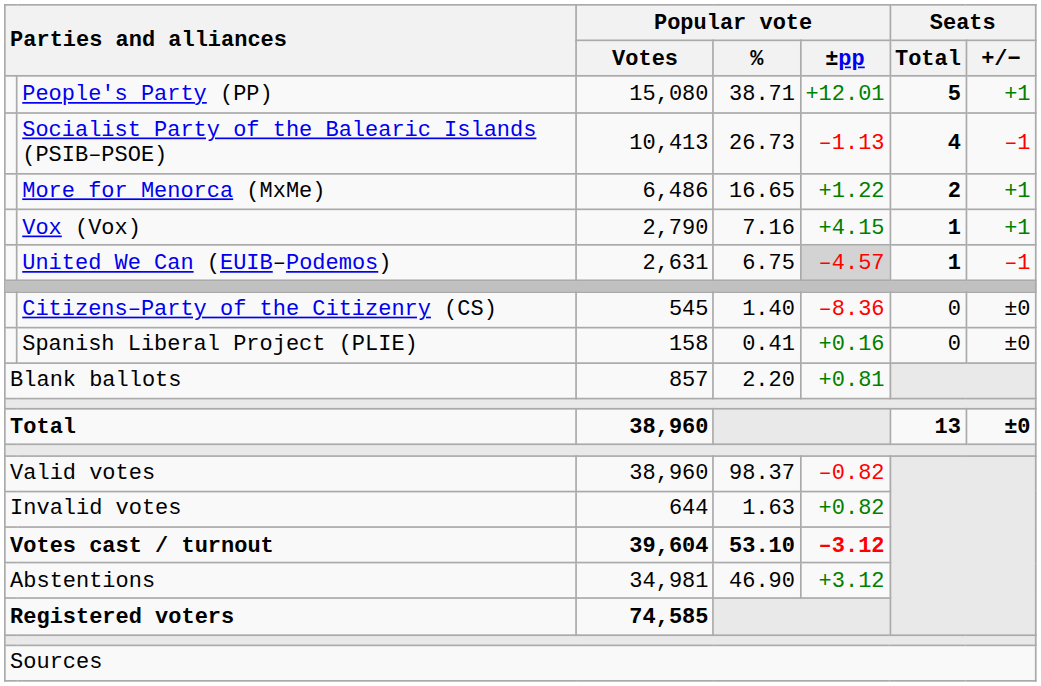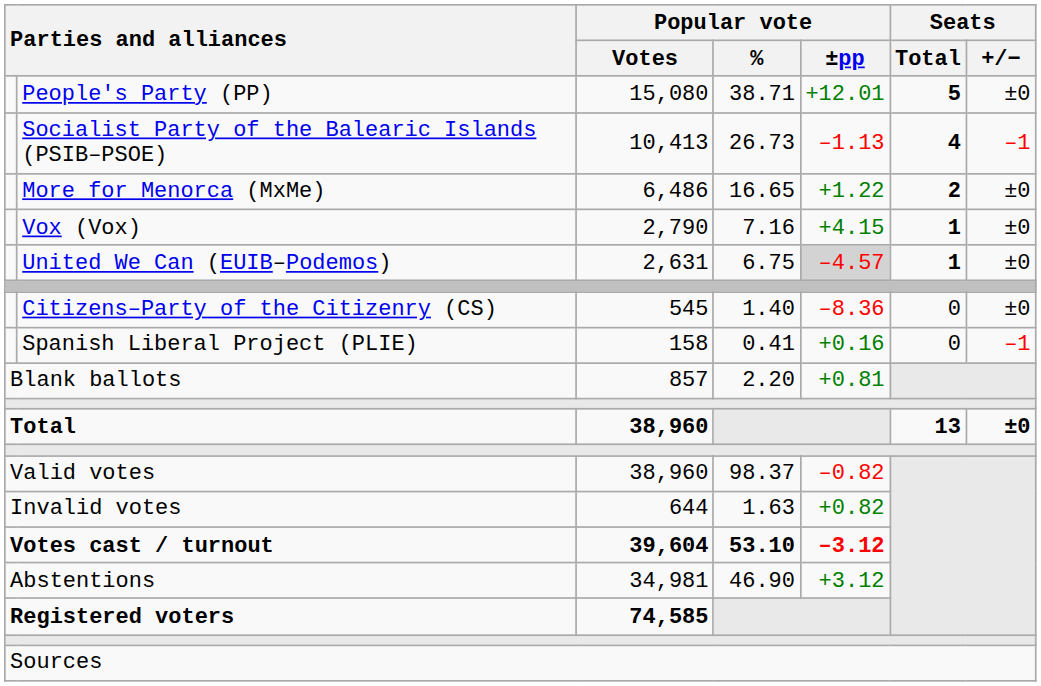(1017, 94) +1 -> (1017, 94) ±0
(1017, 191) +1 -> (1017, 191) ±0
(1017, 227) +1 -> (1017, 227) ±0
(1017, 263) –1 -> (1017, 263) ±0
(1017, 345) ±0 -> (1017, 345) –1
